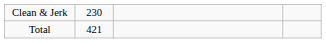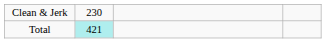(94, 29) no background -> (94, 29) paleturquoise background
